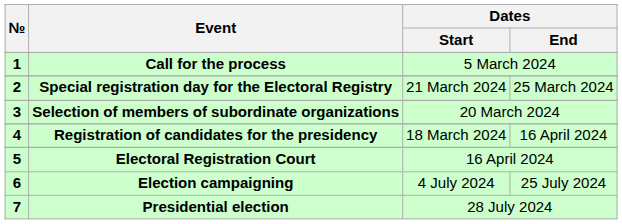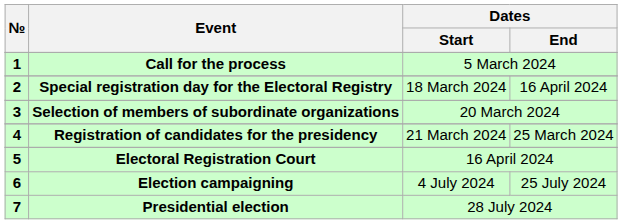(456, 87) 21 March 2024 -> (456, 87) 18 March 2024
(563, 87) 25 March 2024 -> (563, 87) 16 April 2024
(456, 135) 18 March 2024 -> (456, 135) 21 March 2024
(563, 135) 16 April 2024 -> (563, 135) 25 March 2024
